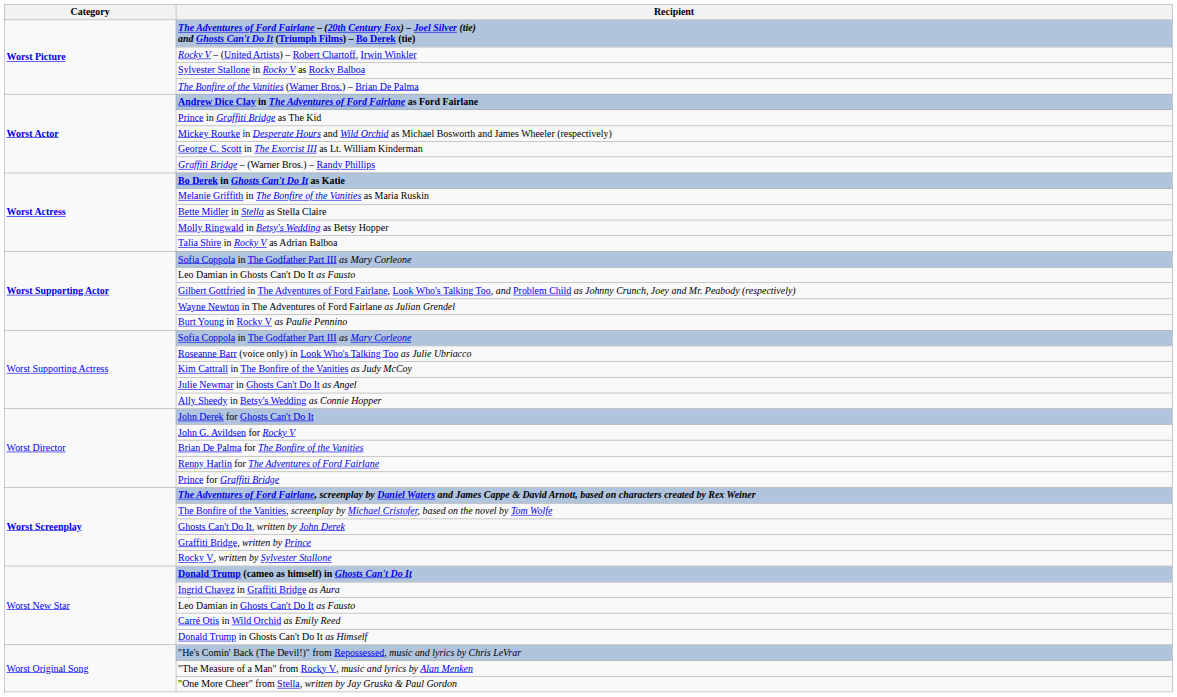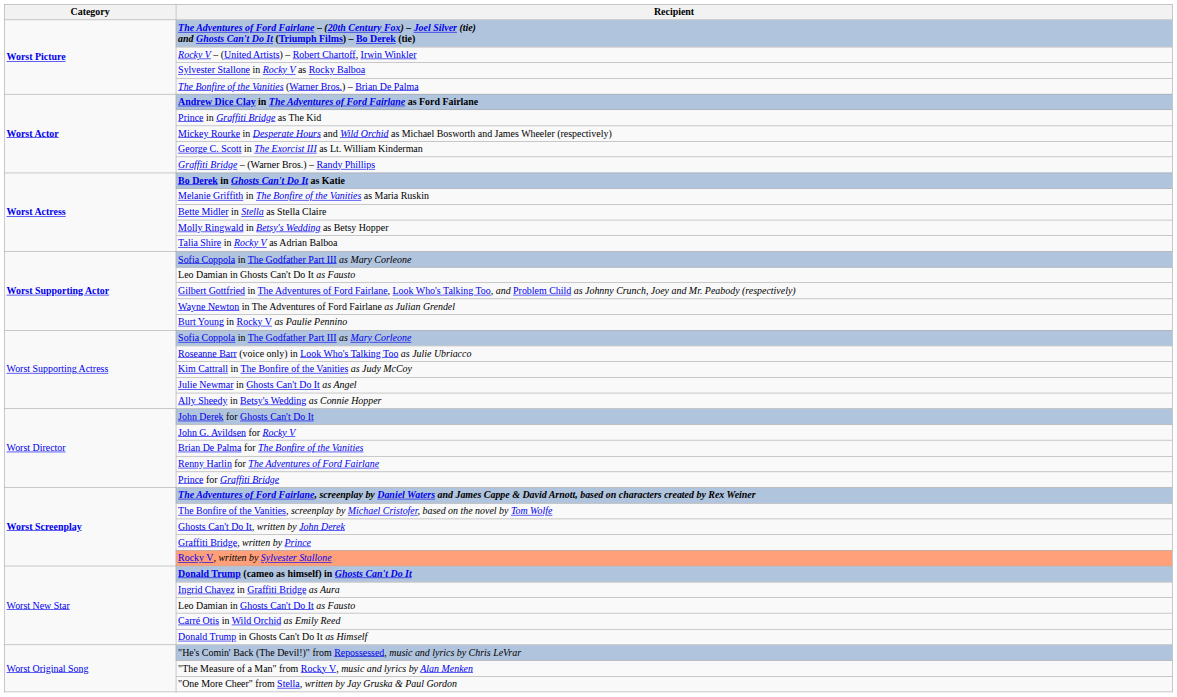(255, 558) no background -> (255, 558) lightsalmon background
